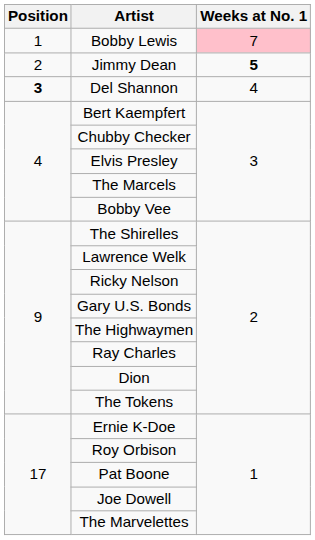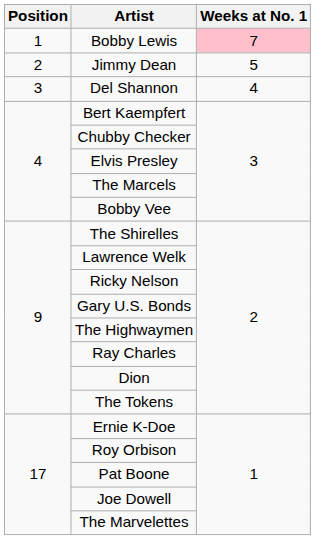(254, 64) bold -> (254, 64) normal
(38, 88) bold -> (38, 88) normal
